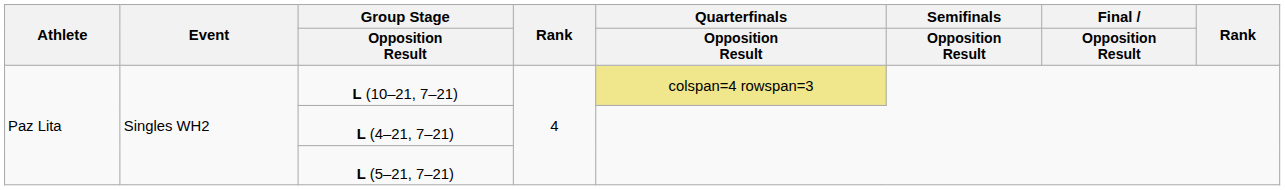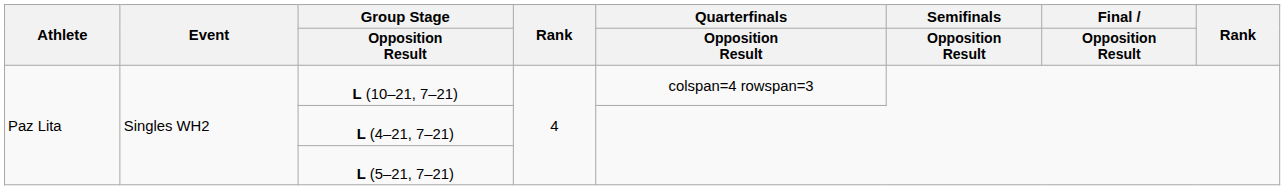(741, 86) khaki background -> (741, 86) no background
